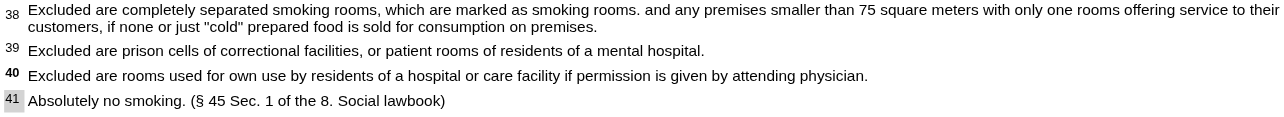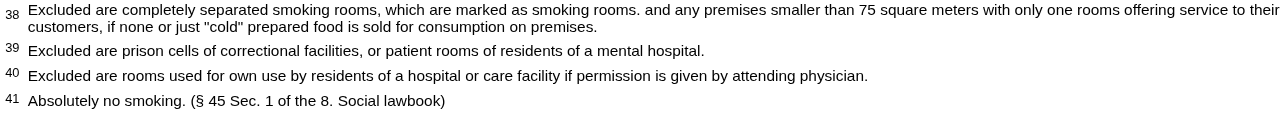(12, 76) bold -> (12, 73) normal
(12, 98) lightgrey background -> (12, 98) no background
